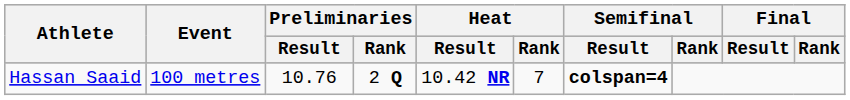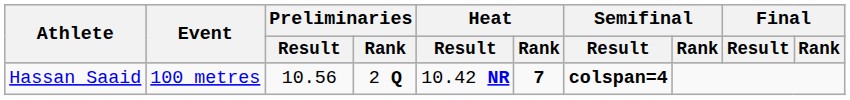(309, 78) 10.76 -> (309, 78) 10.56
(539, 78) normal -> (539, 78) bold
